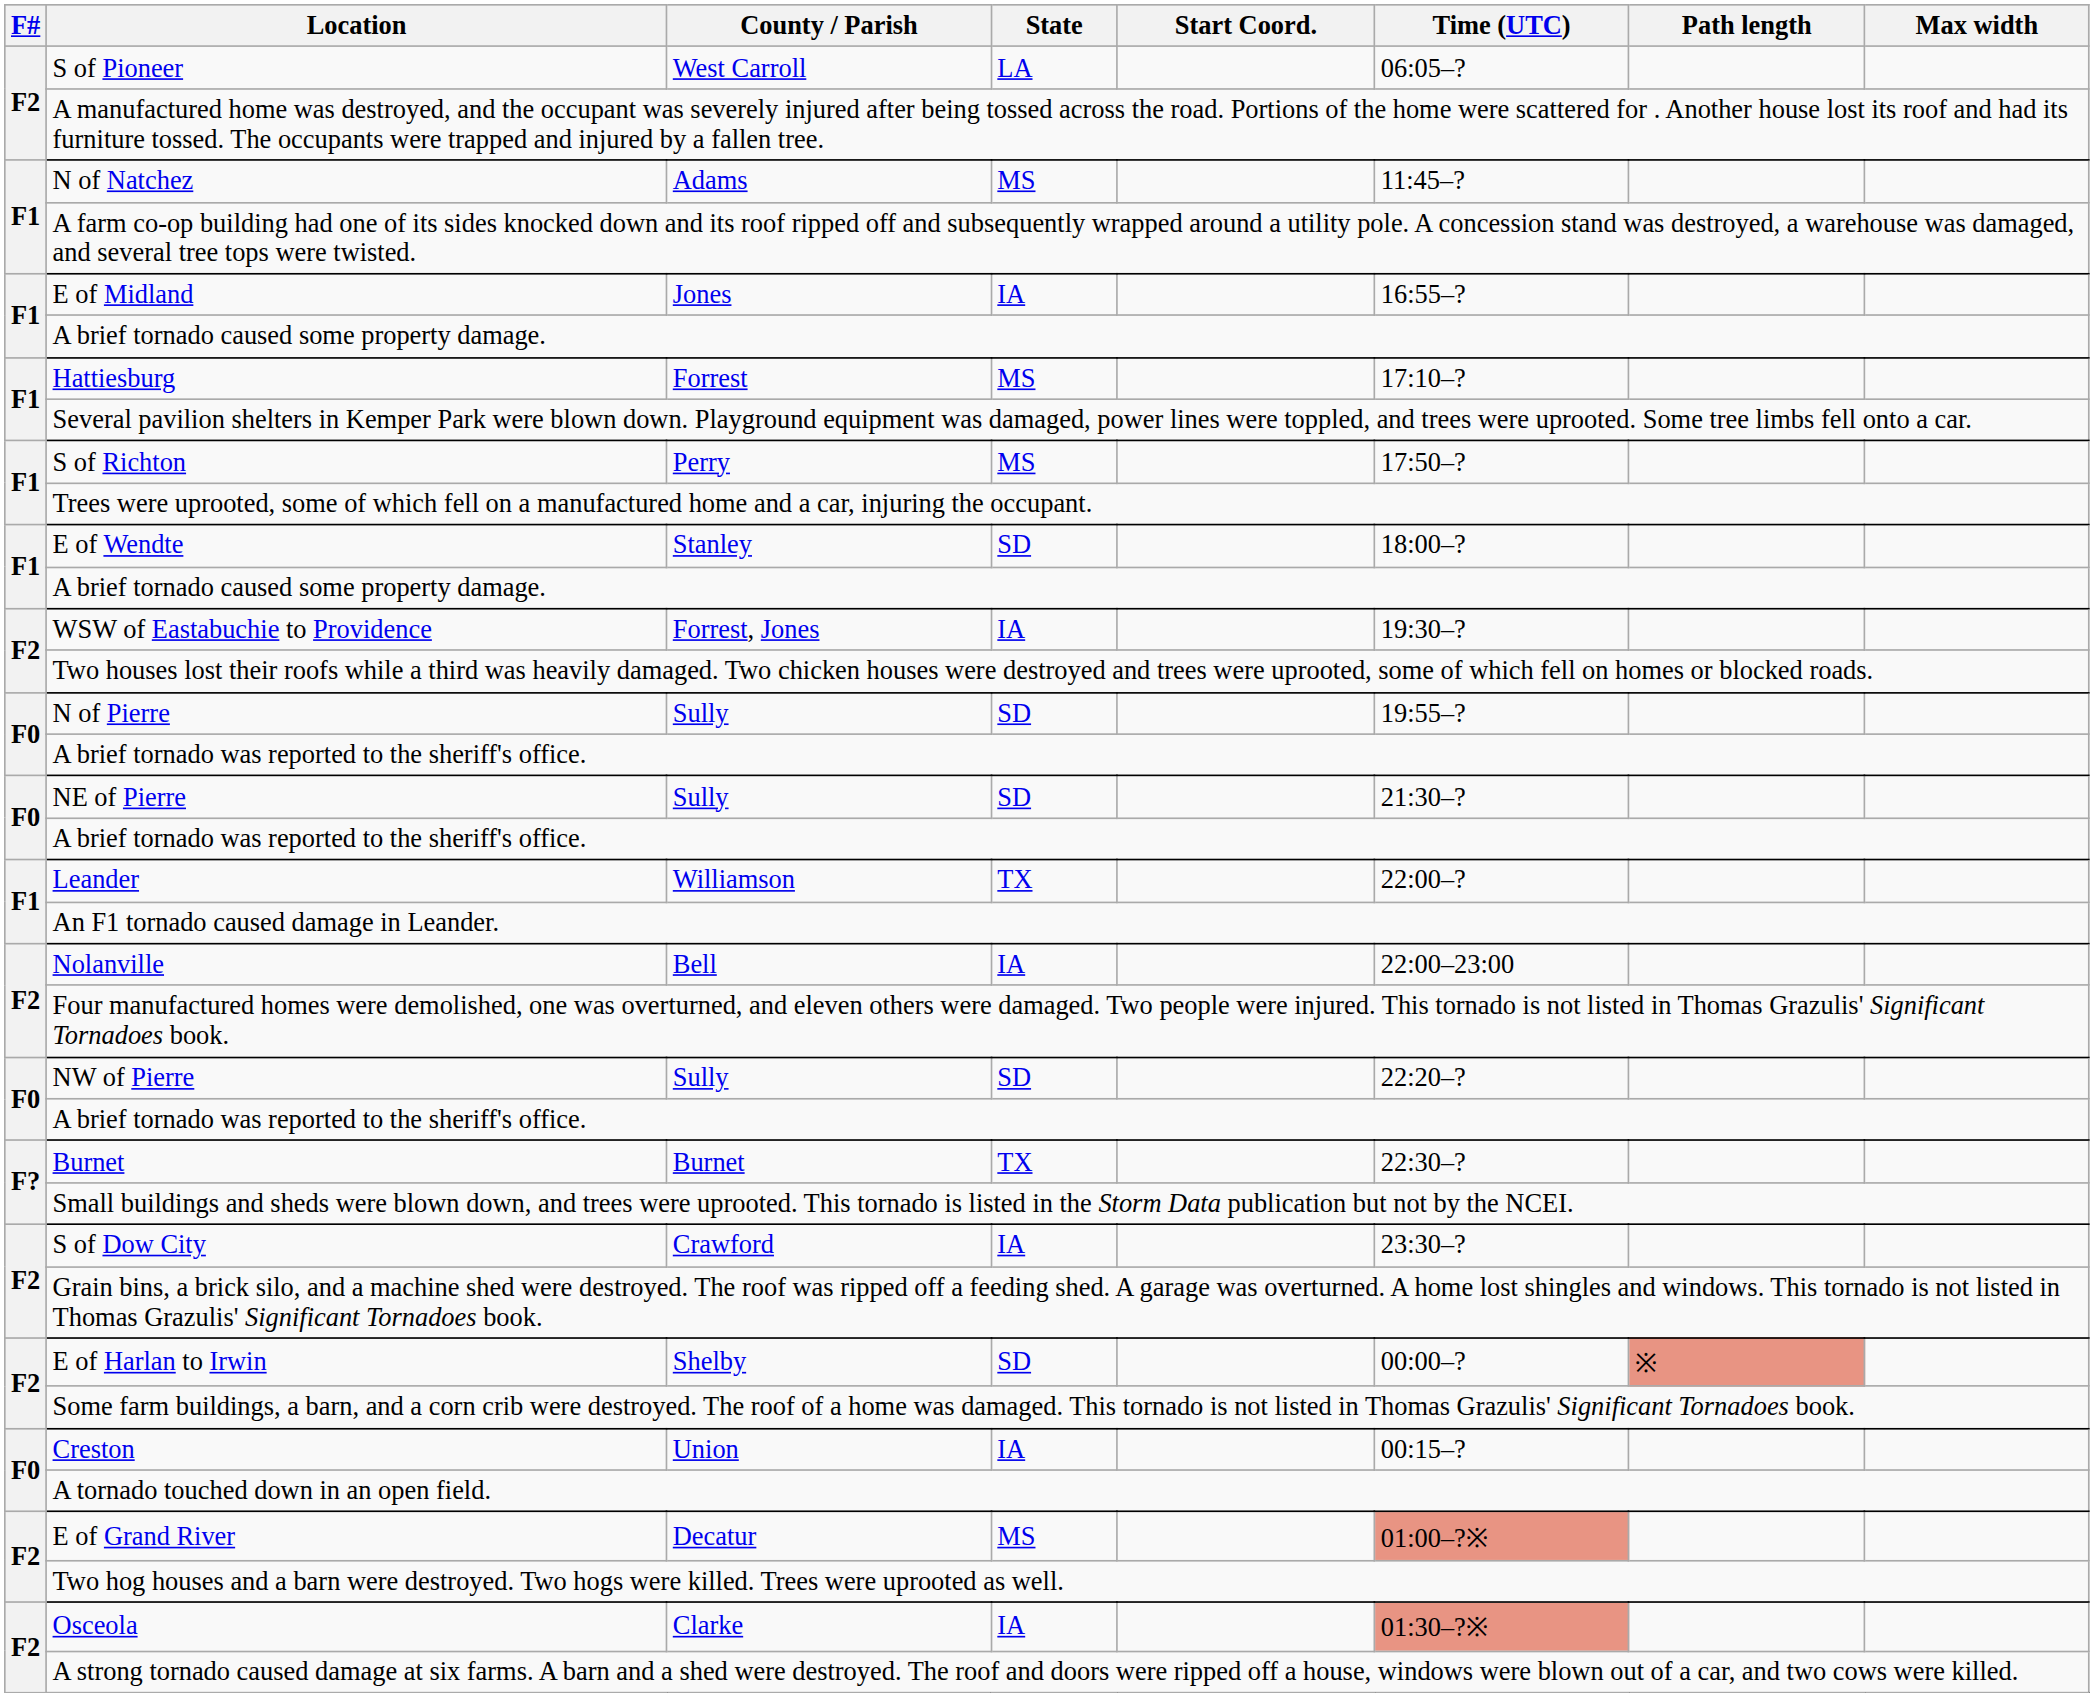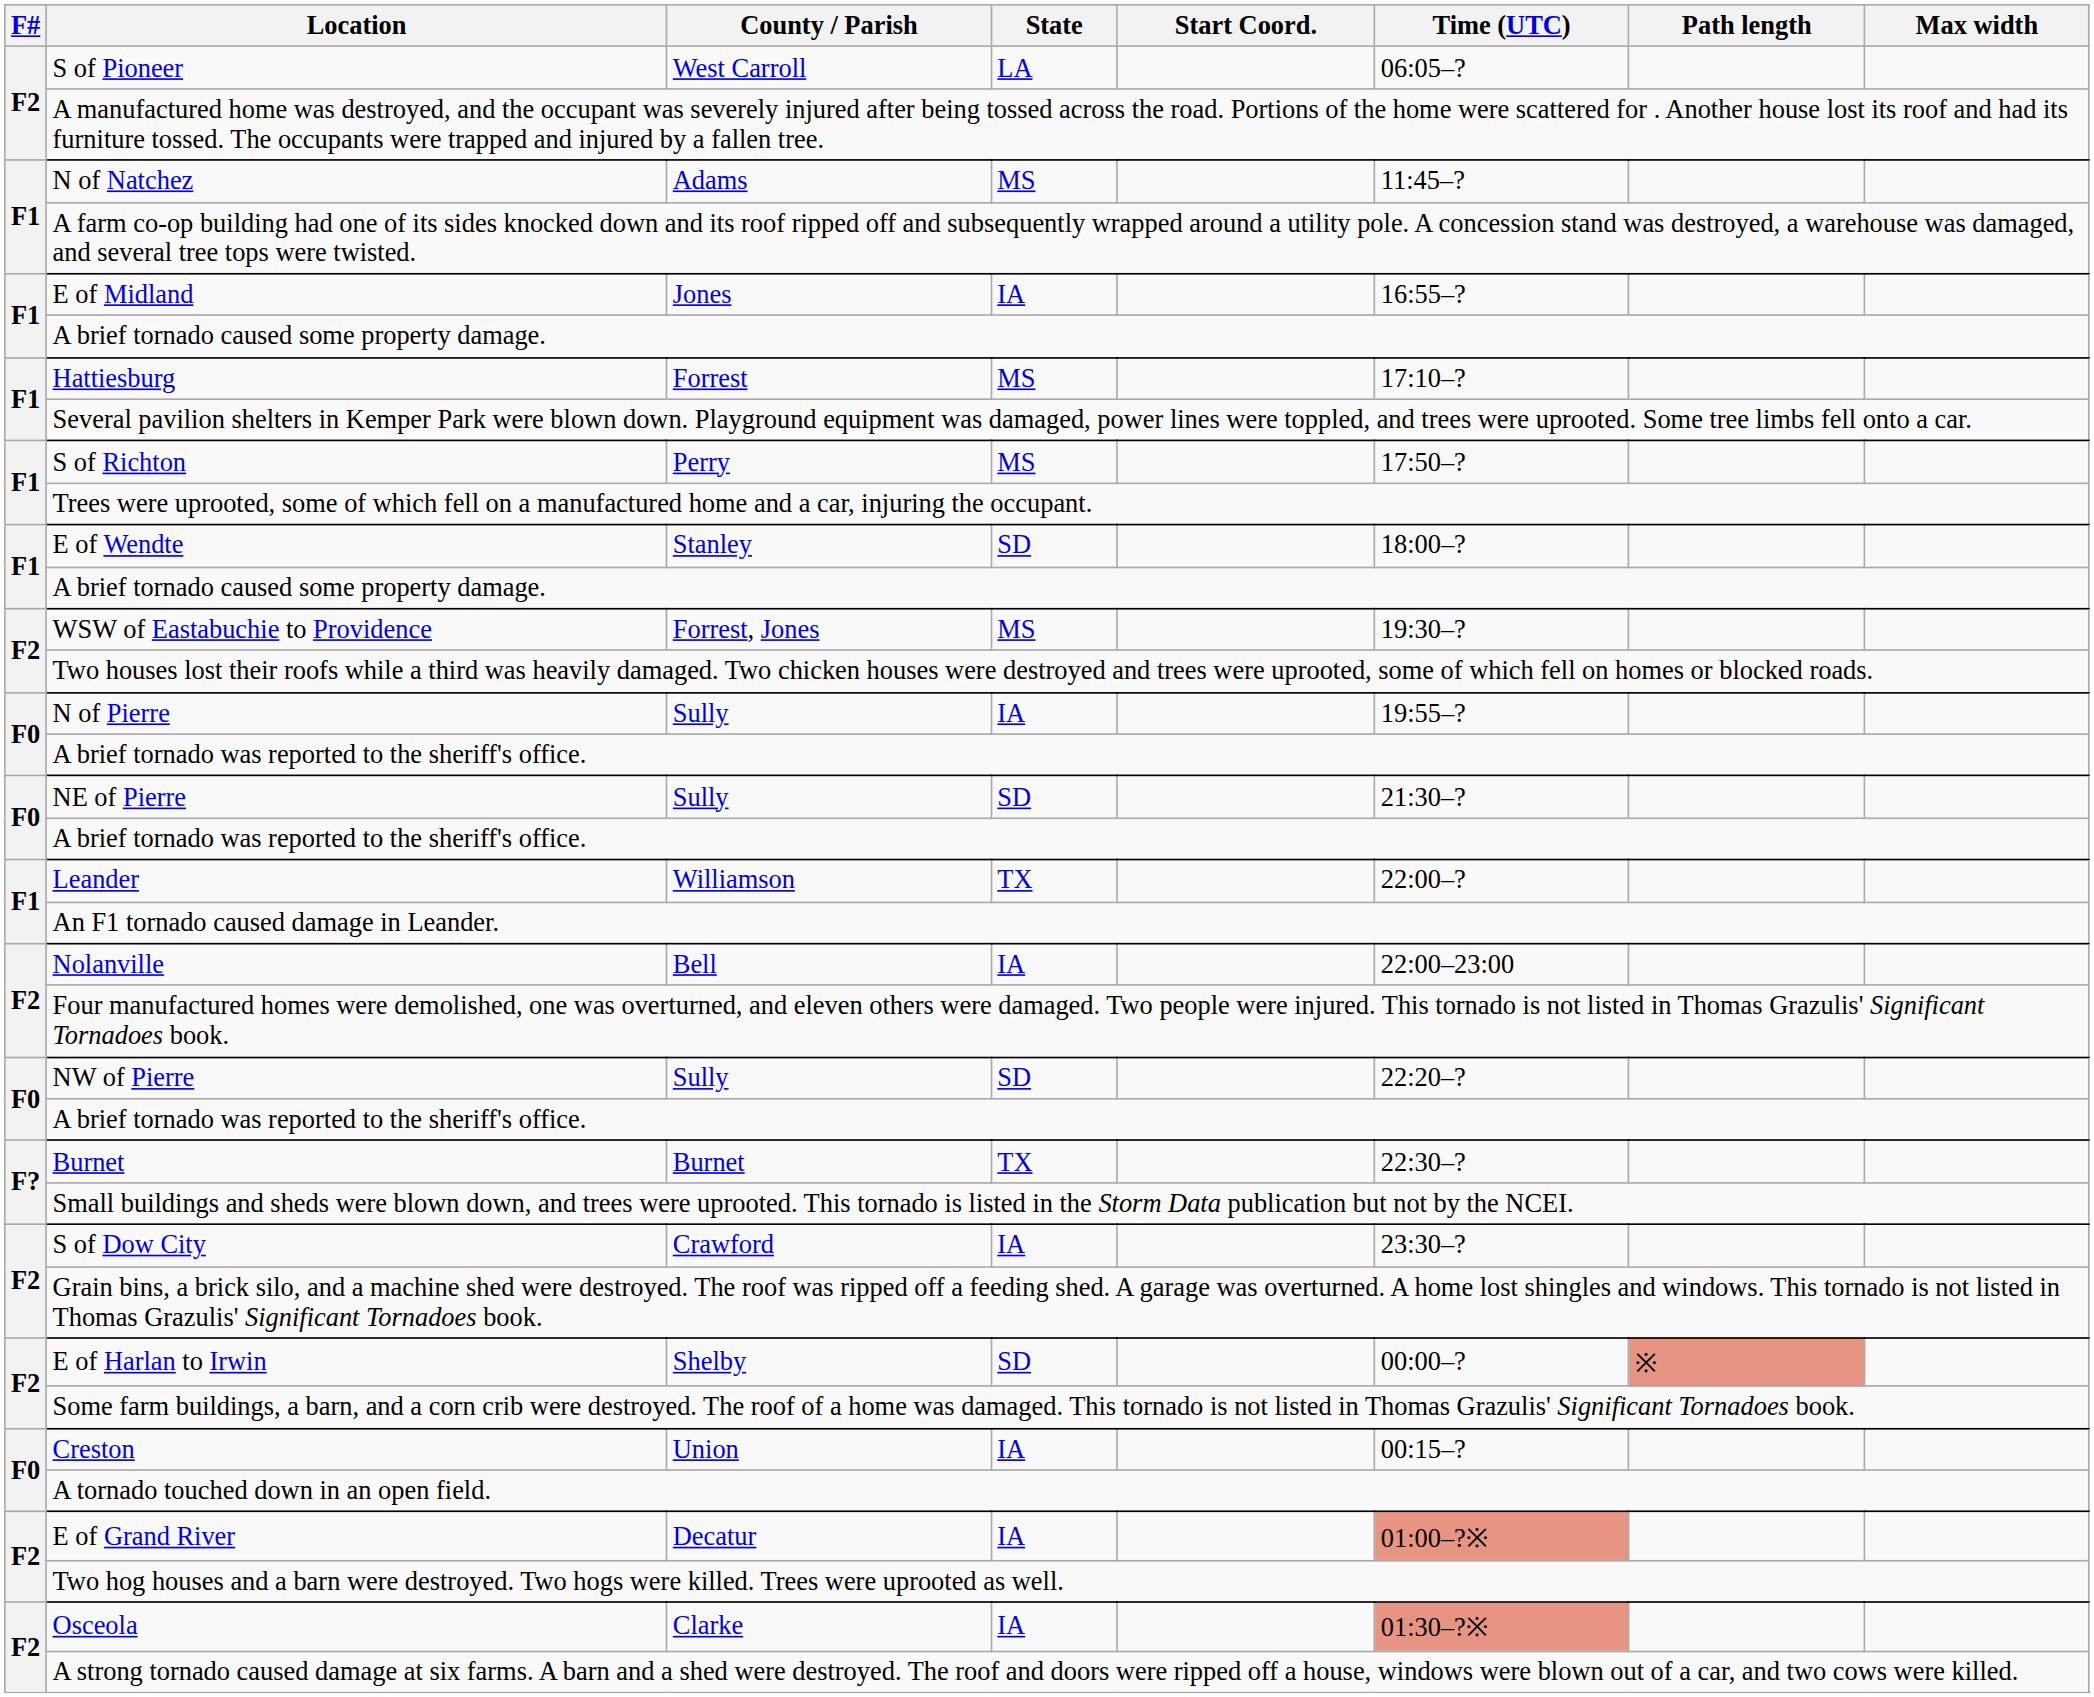(1011, 629) IA -> (1016, 629) MS
(1014, 712) SD -> (1011, 712) IA
(1016, 1535) MS -> (1011, 1535) IA
